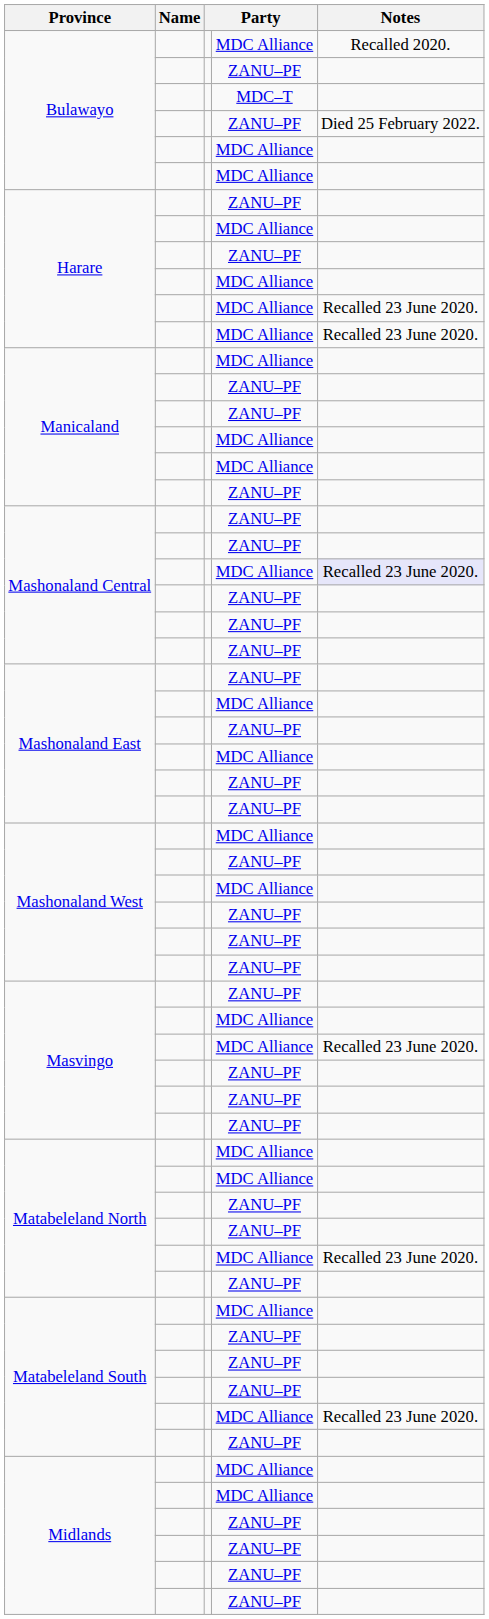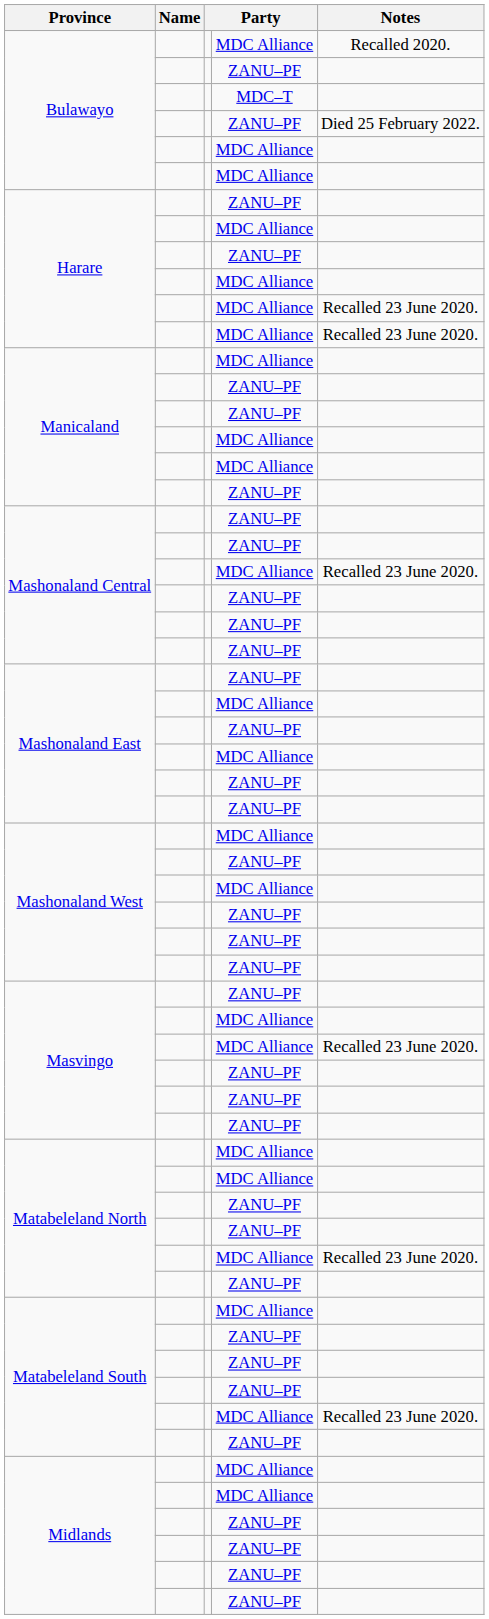(400, 571) lavender background -> (400, 571) no background
